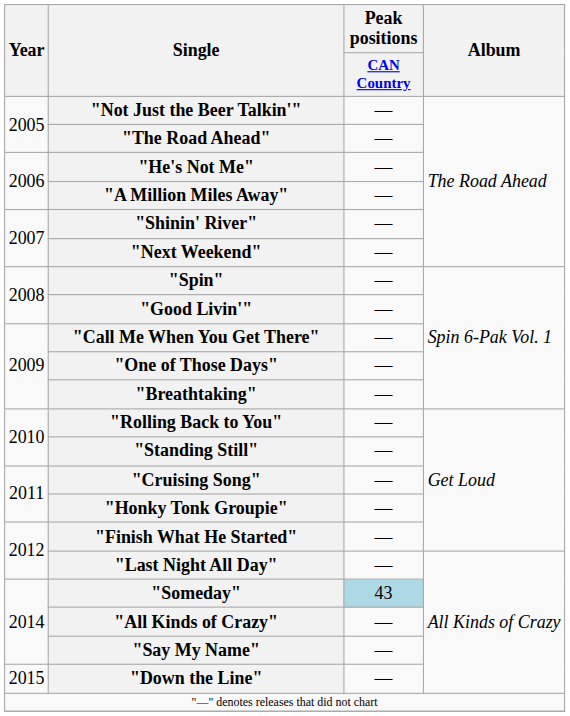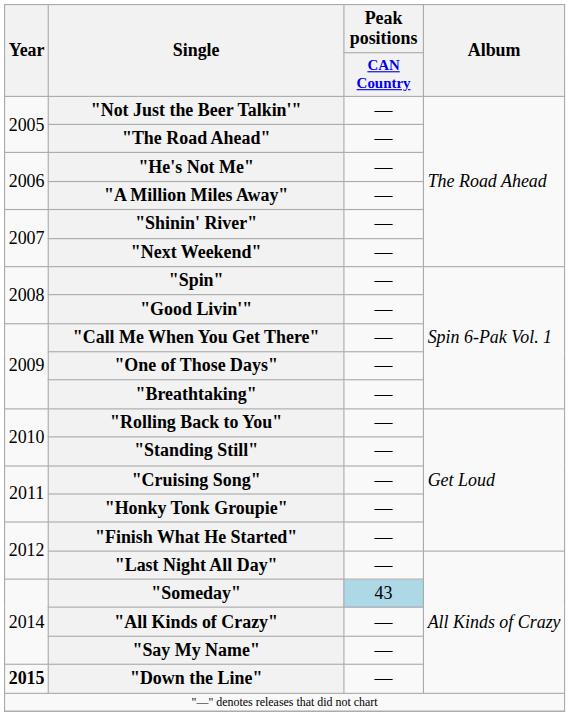(27, 678) normal -> (27, 678) bold
